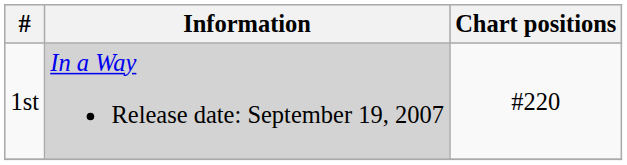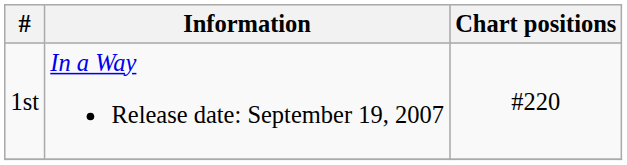(247, 89) lightgrey background -> (247, 89) no background
